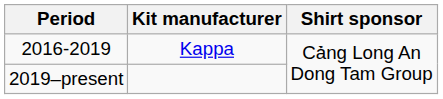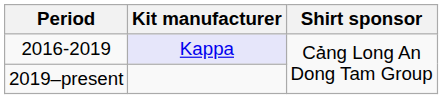(207, 49) no background -> (207, 49) lavender background
